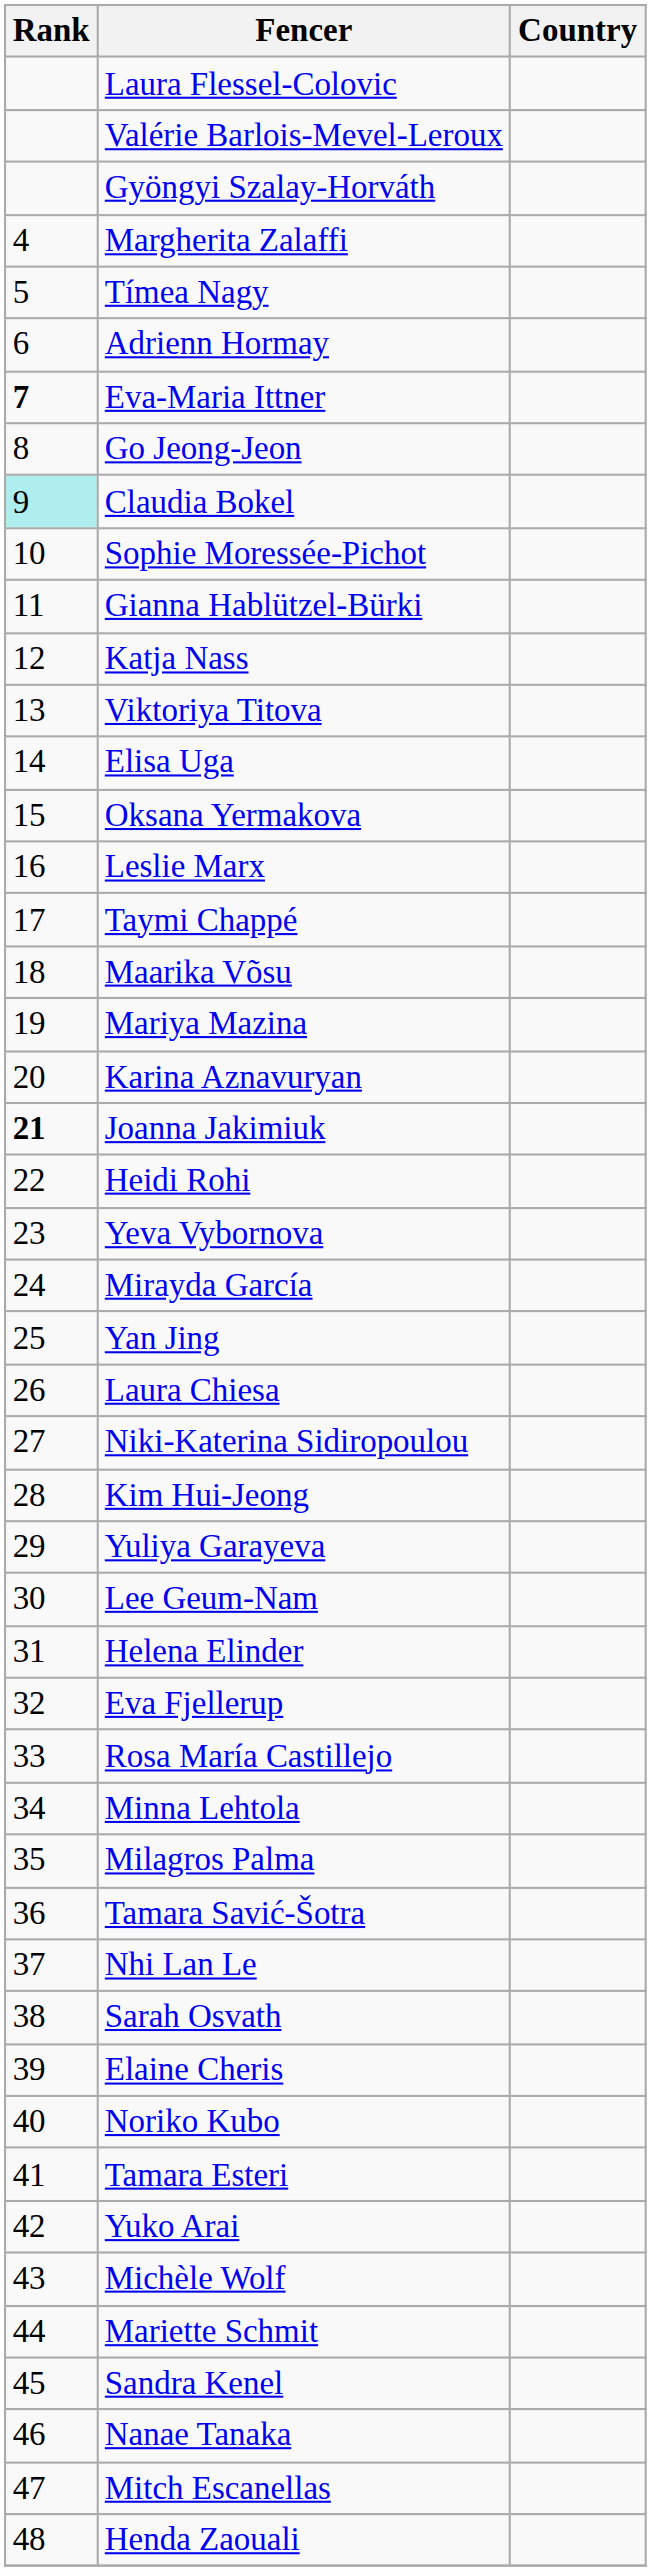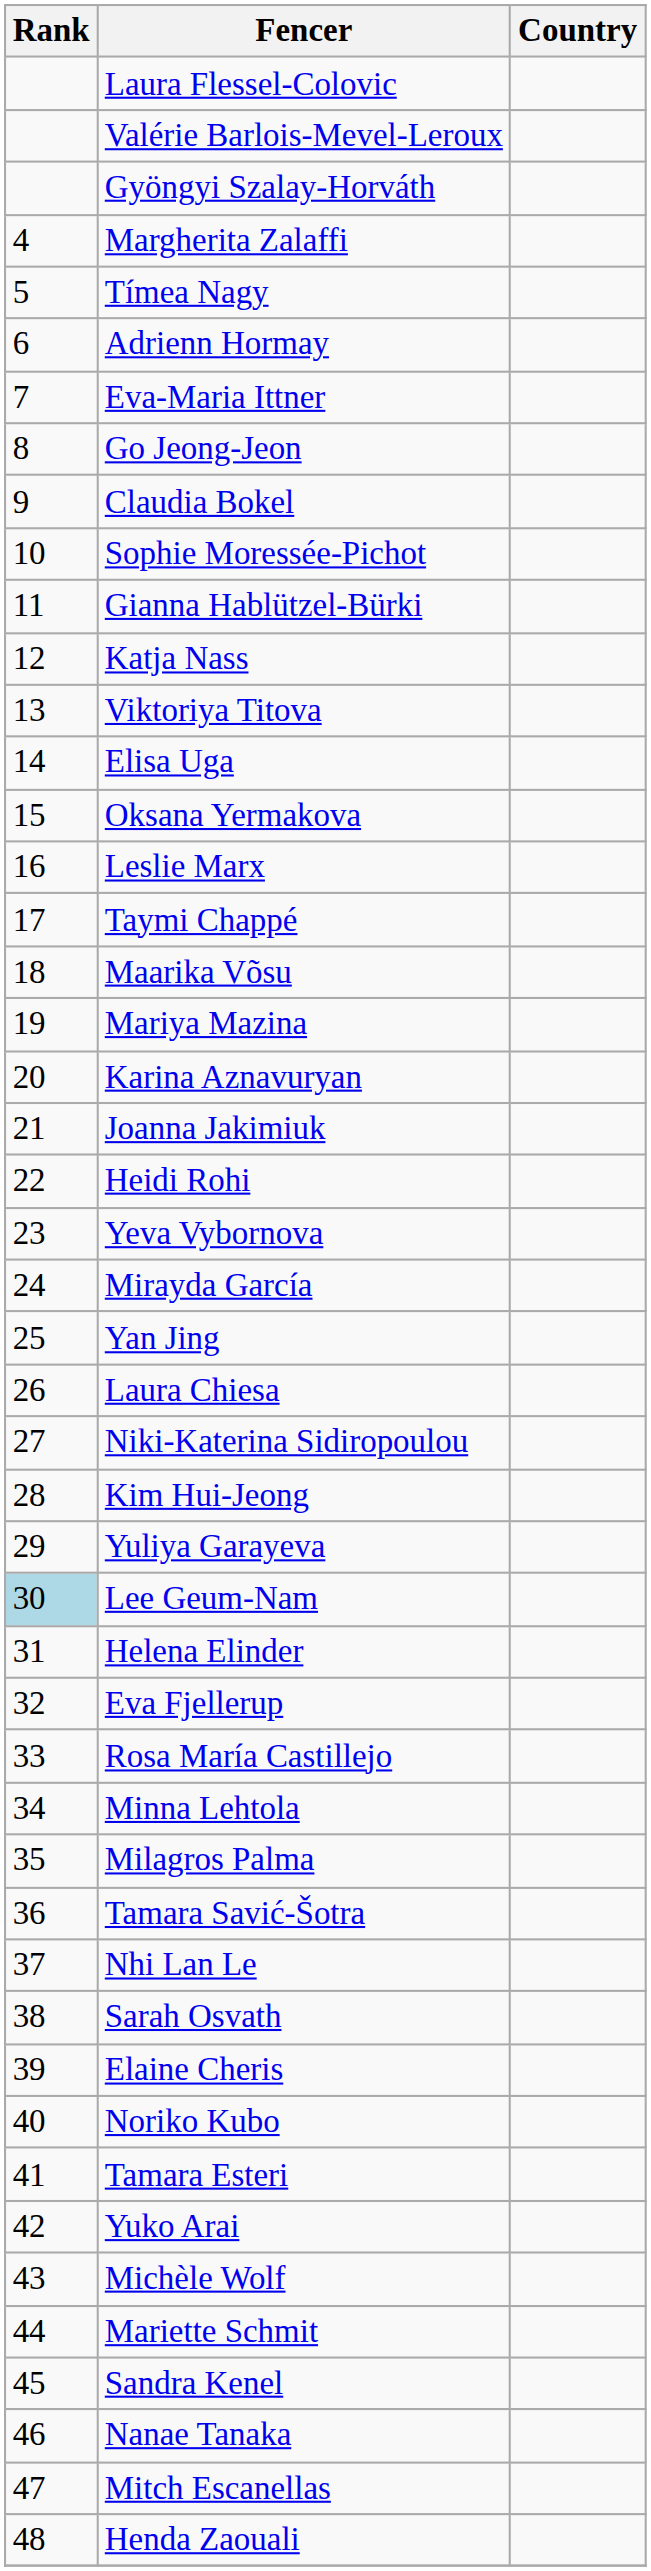(21, 396) bold -> (21, 396) normal
(21, 501) paleturquoise background -> (21, 501) no background
(29, 1128) bold -> (29, 1128) normal
(29, 1598) no background -> (29, 1598) lightblue background
